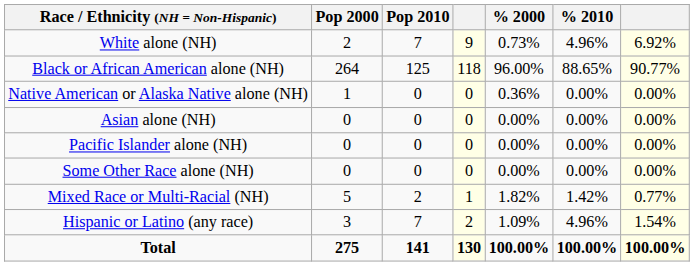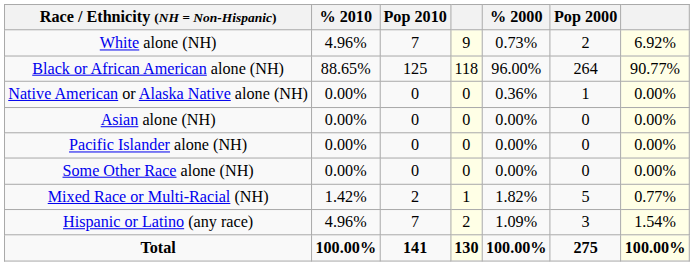columns swapped: (347, 17) <-> (587, 17)
